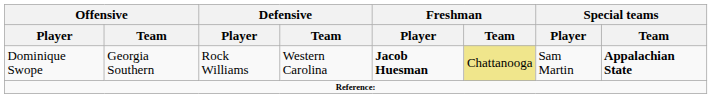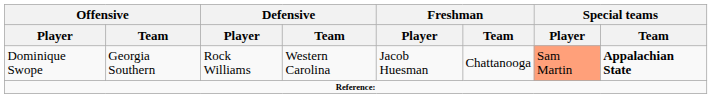(402, 63) bold -> (404, 63) normal
(500, 63) khaki background -> (498, 63) no background
(556, 63) no background -> (555, 63) lightsalmon background
